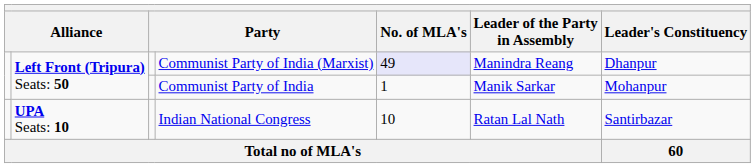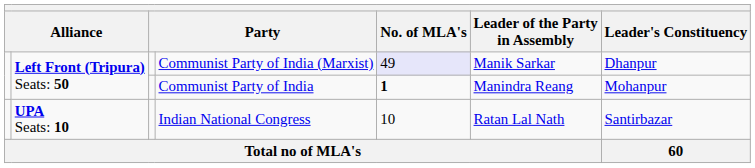(523, 63) Manindra Reang -> (514, 63) Manik Sarkar
(384, 87) normal -> (384, 87) bold
(514, 87) Manik Sarkar -> (523, 87) Manindra Reang
